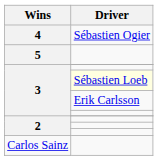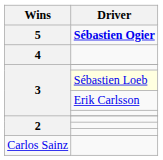(38, 35) 4 -> (38, 35) 5
(112, 35) normal -> (114, 35) bold
(38, 54) 5 -> (38, 54) 4
